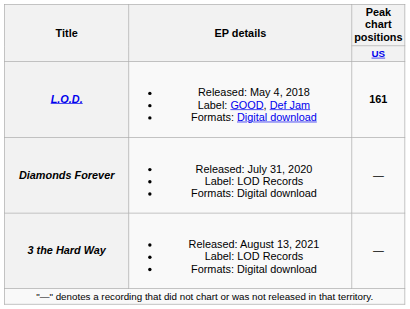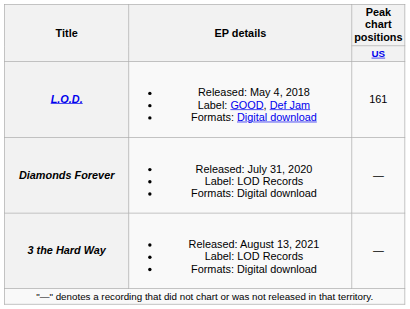(378, 99) bold -> (378, 99) normal
